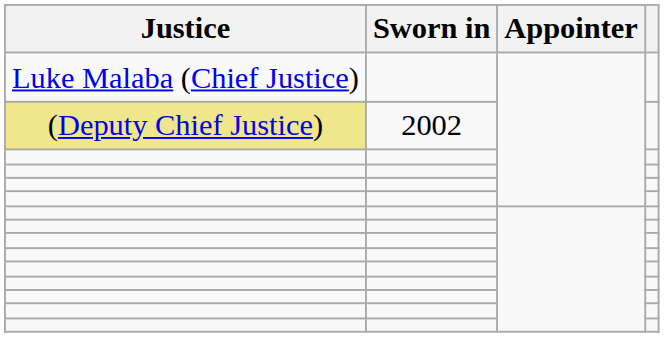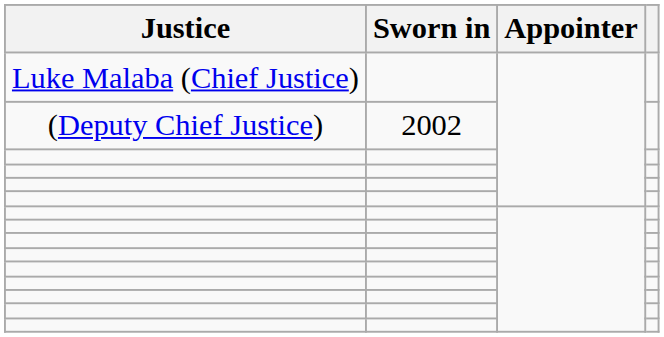(185, 125) khaki background -> (185, 125) no background
